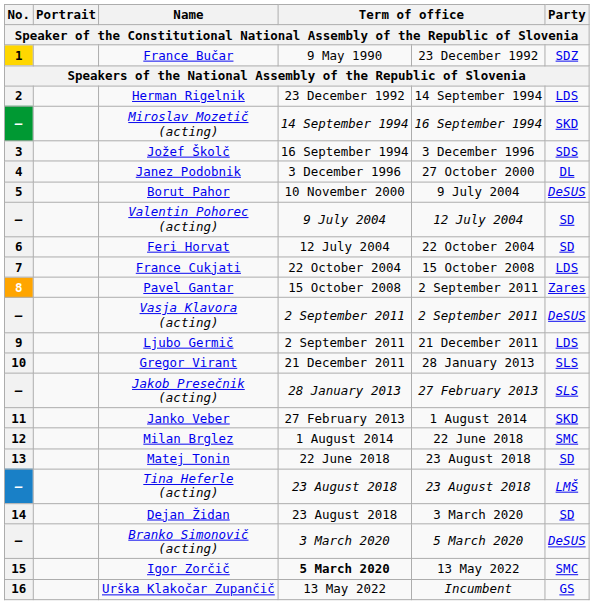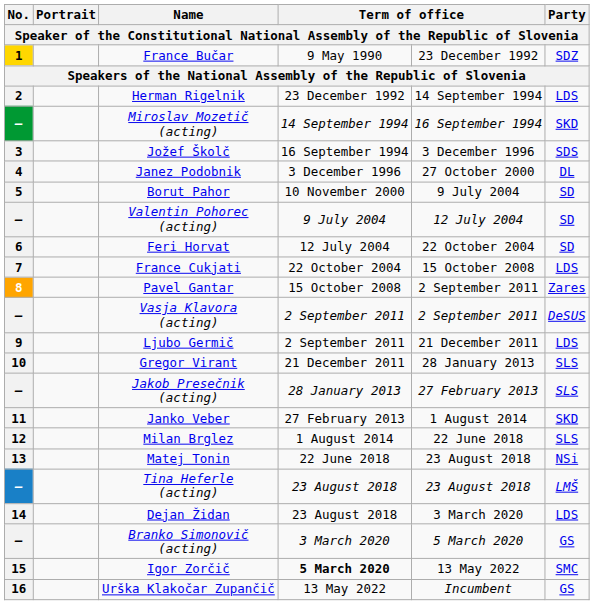(567, 192) DeSUS -> (567, 192) SD
(567, 438) SMC -> (567, 438) SLS
(567, 459) SD -> (567, 459) NSi
(567, 514) SD -> (567, 514) LDS
(567, 541) DeSUS -> (567, 541) GS
